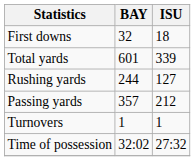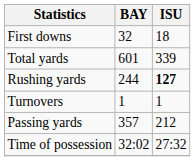(166, 79) normal -> (166, 79) bold
rows swapped: (45, 101) <-> (35, 123)
